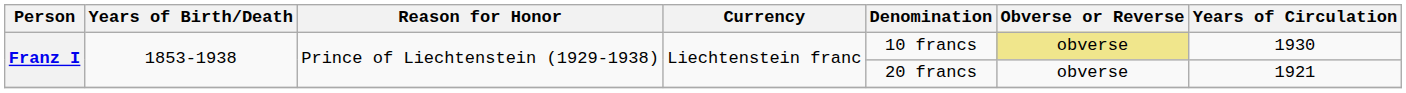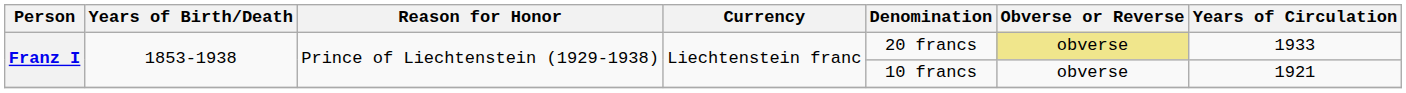(931, 46) 10 francs -> (931, 46) 20 francs
(1295, 46) 1930 -> (1295, 46) 1933
(931, 74) 20 francs -> (931, 74) 10 francs
